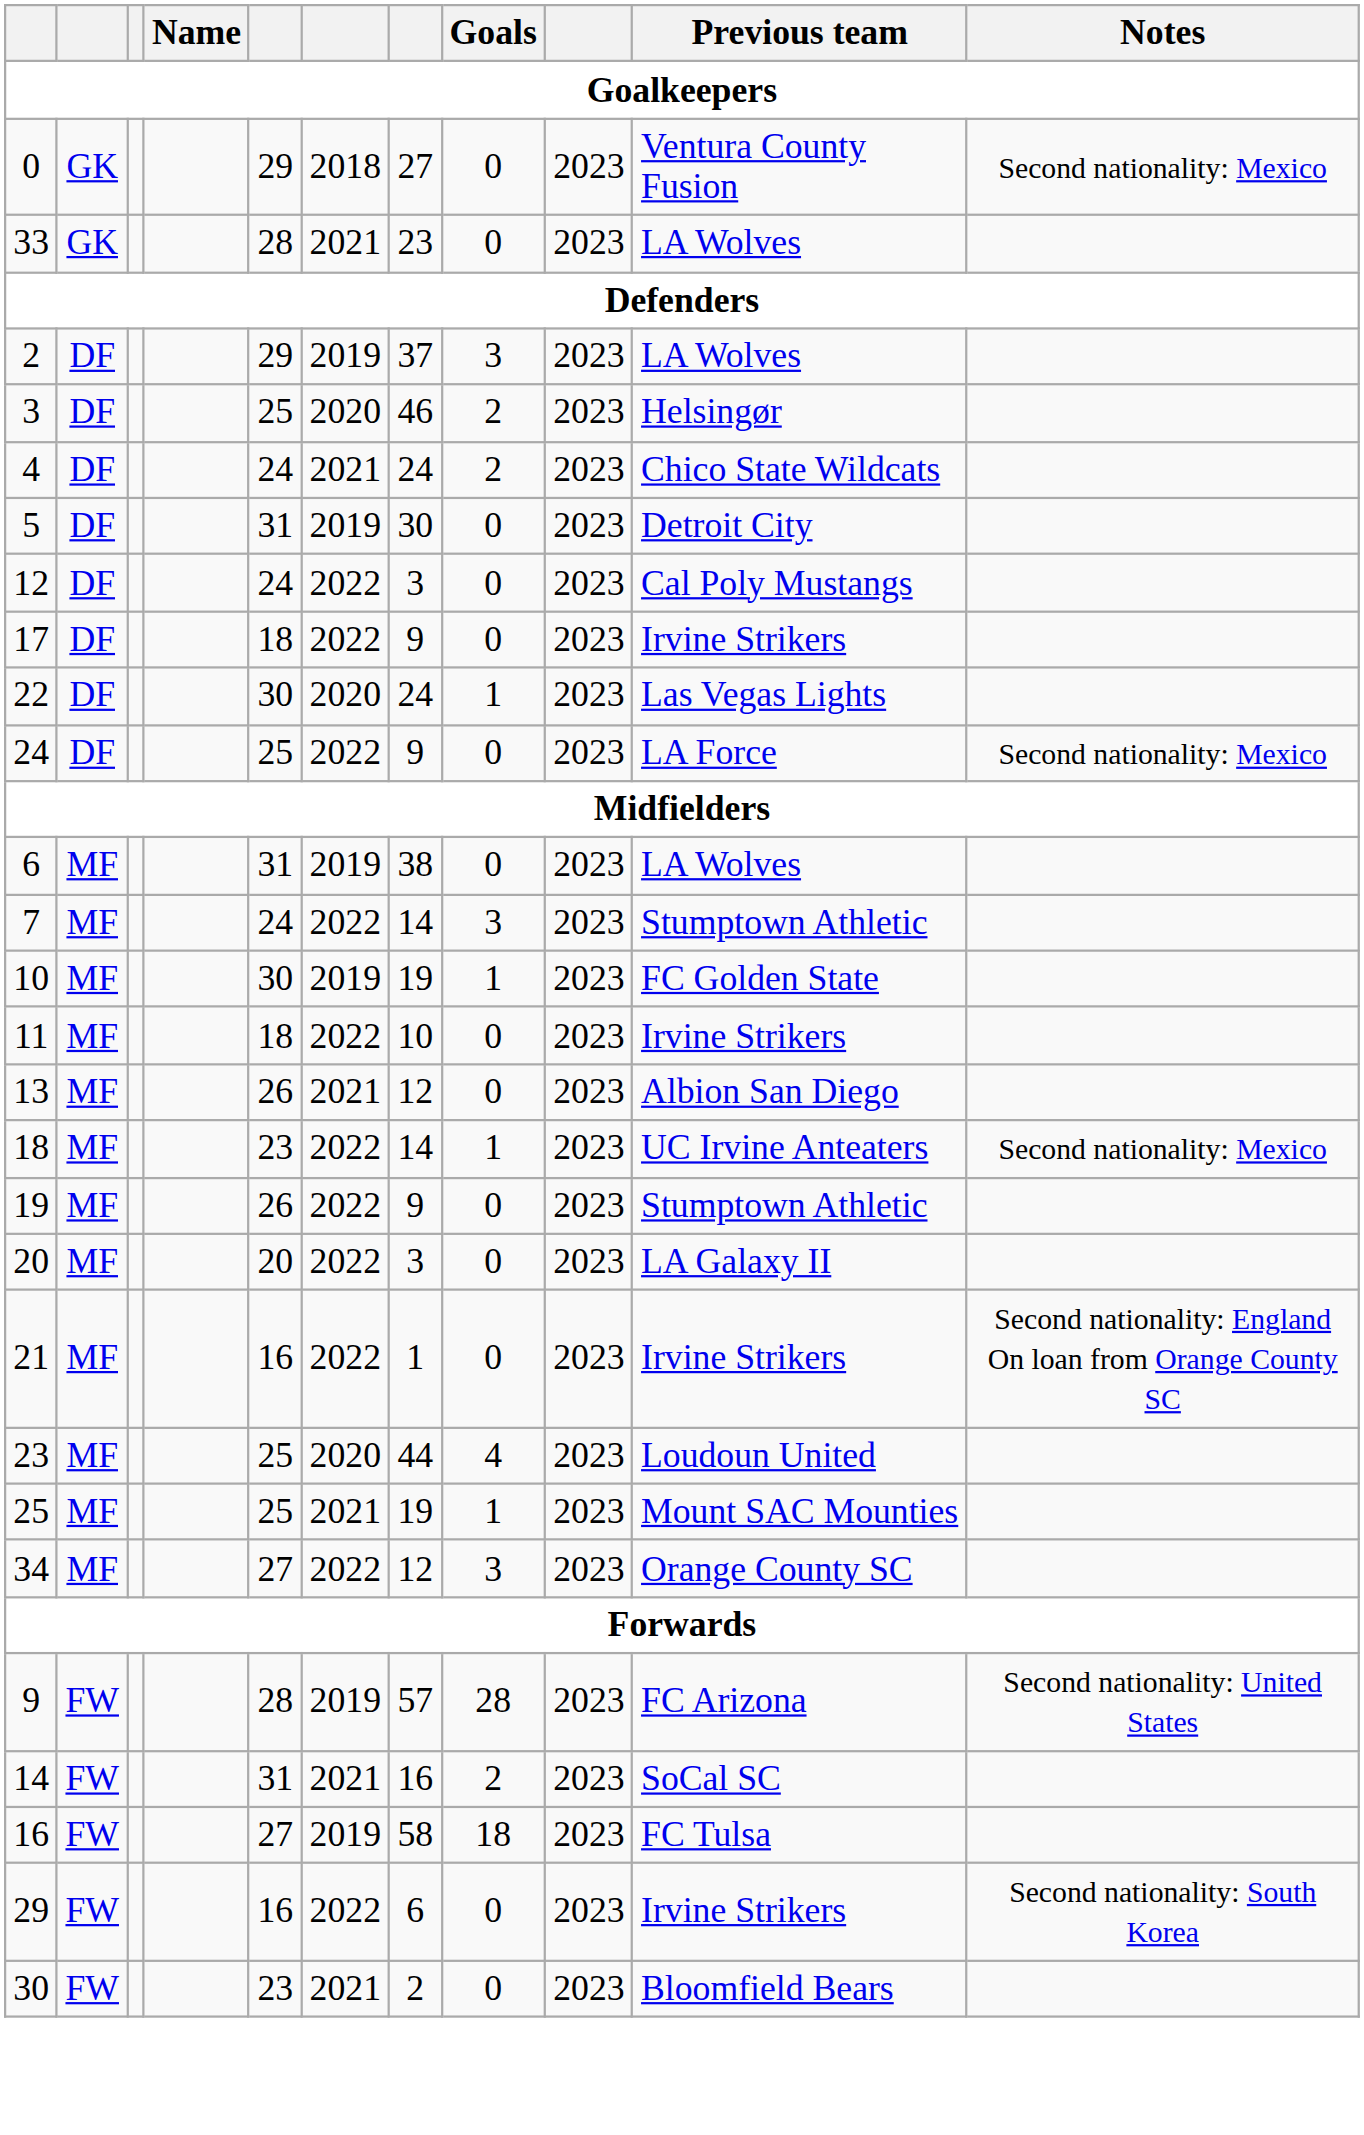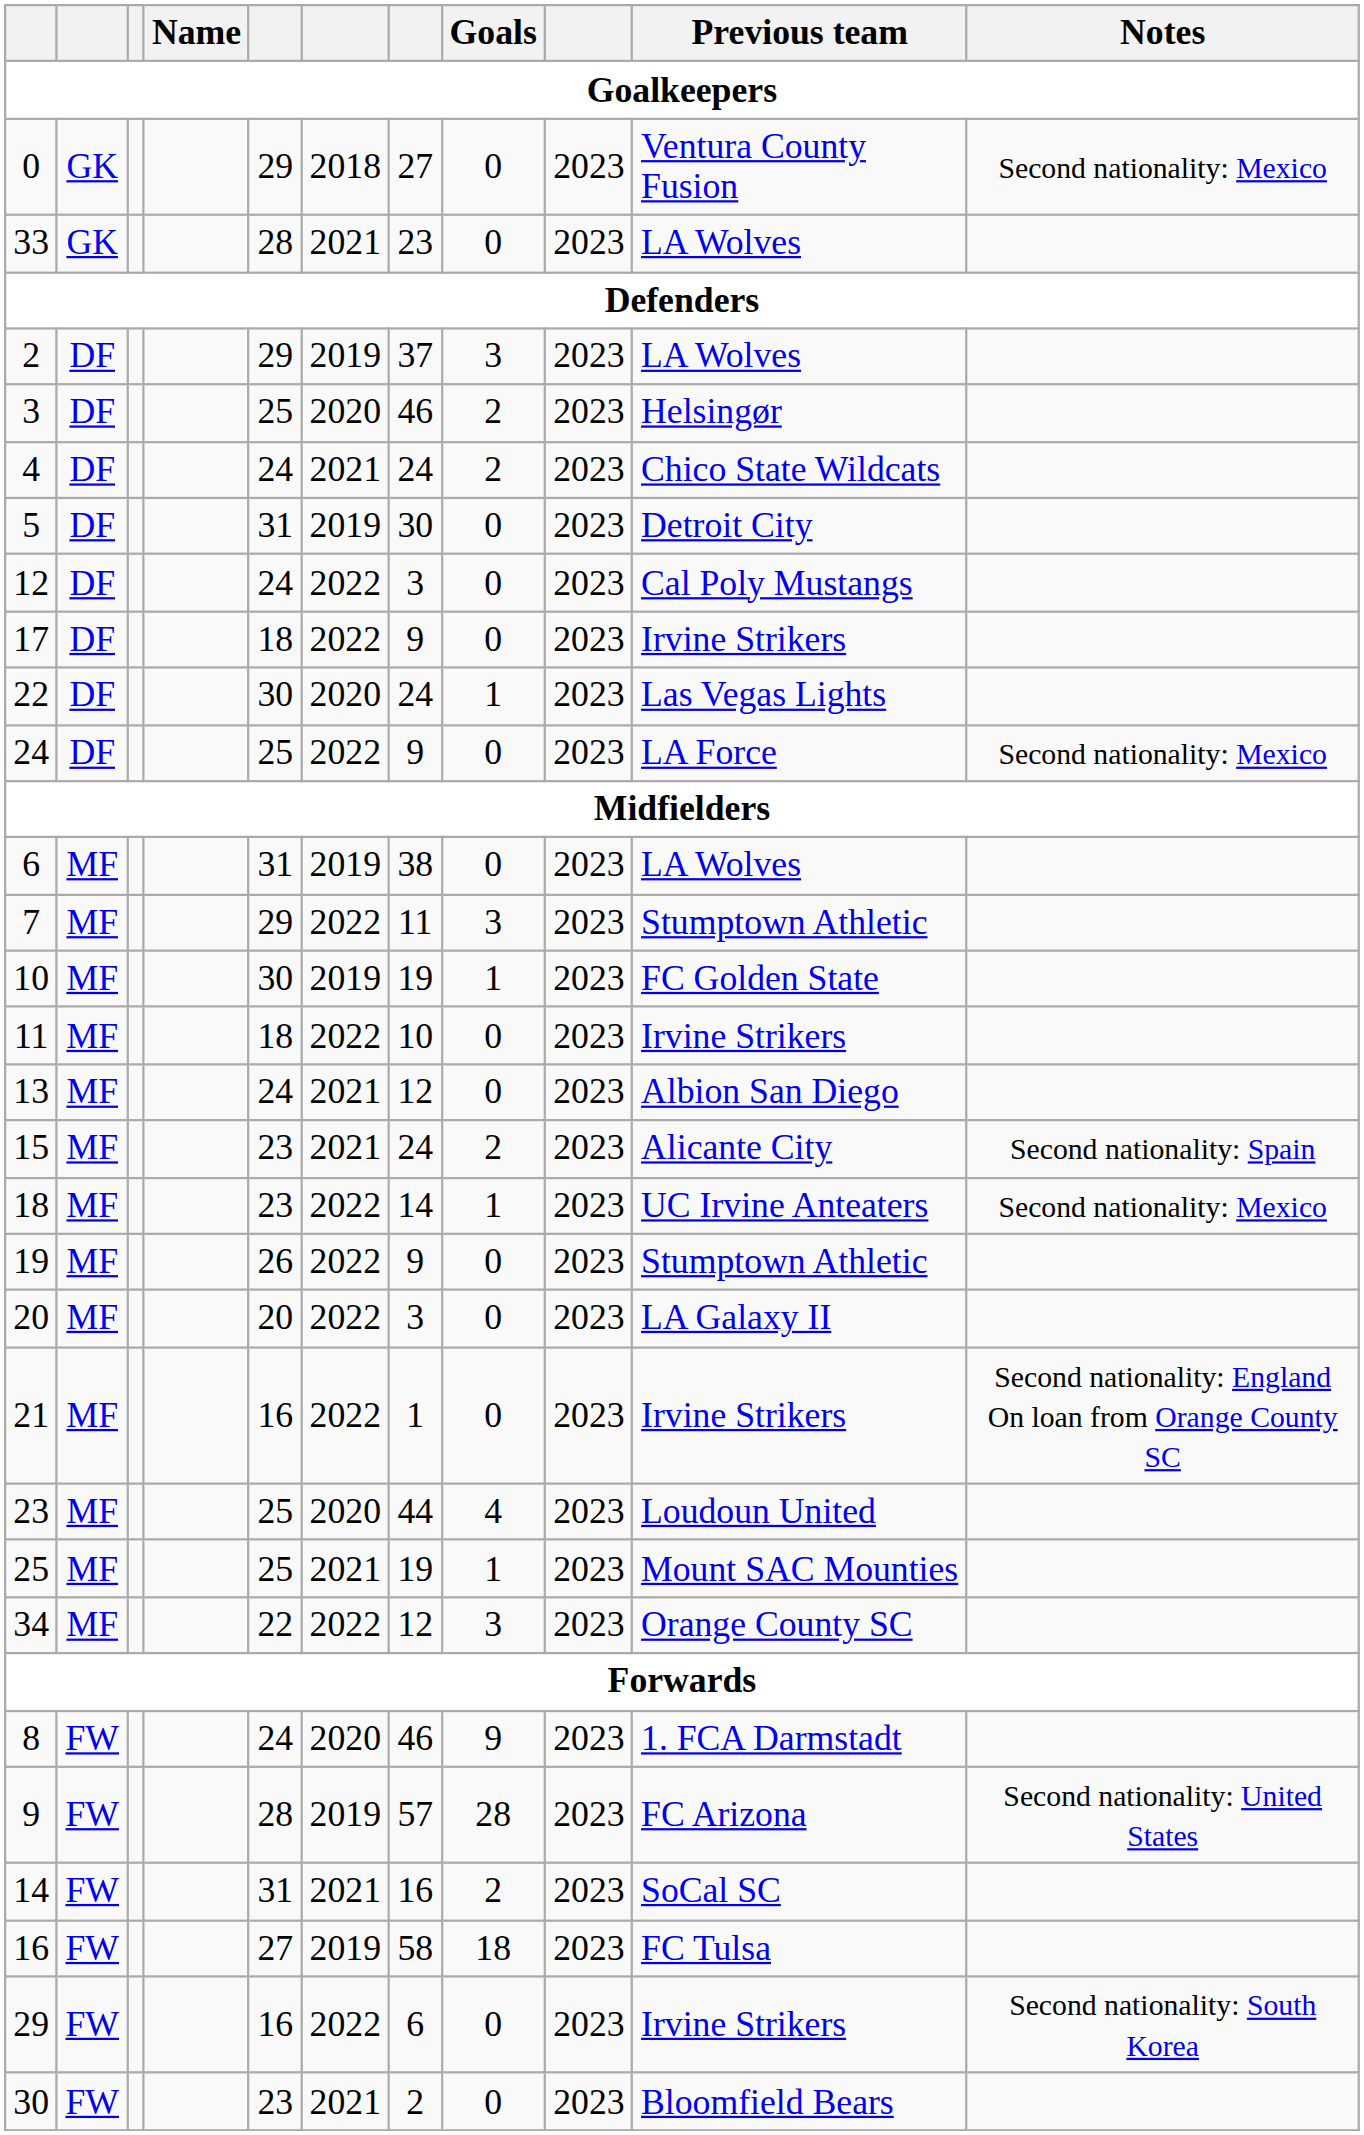(275, 921) 24 -> (275, 921) 29
(415, 921) 14 -> (415, 921) 11
(275, 1091) 26 -> (275, 1091) 24
+ row: (31, 1148)
(275, 1567) 27 -> (275, 1624) 22
+ row: (31, 1737)
